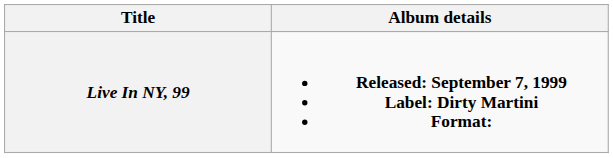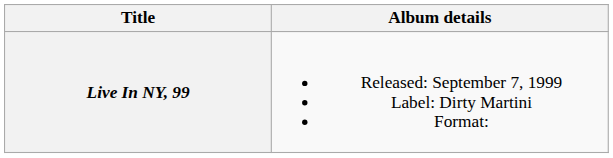(440, 102) bold -> (440, 102) normal
